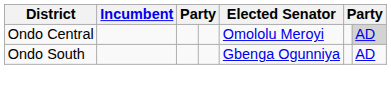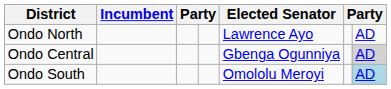+ row: (45, 34)
(273, 34) Omololu Meroyi -> (281, 54) Gbenga Ogunniya
(281, 54) Gbenga Ogunniya -> (273, 74) Omololu Meroyi
(365, 54) no background -> (365, 74) lightblue background
